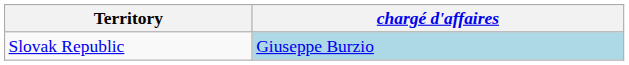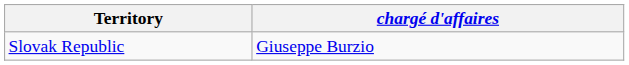(315, 45) lightblue background -> (315, 45) no background
